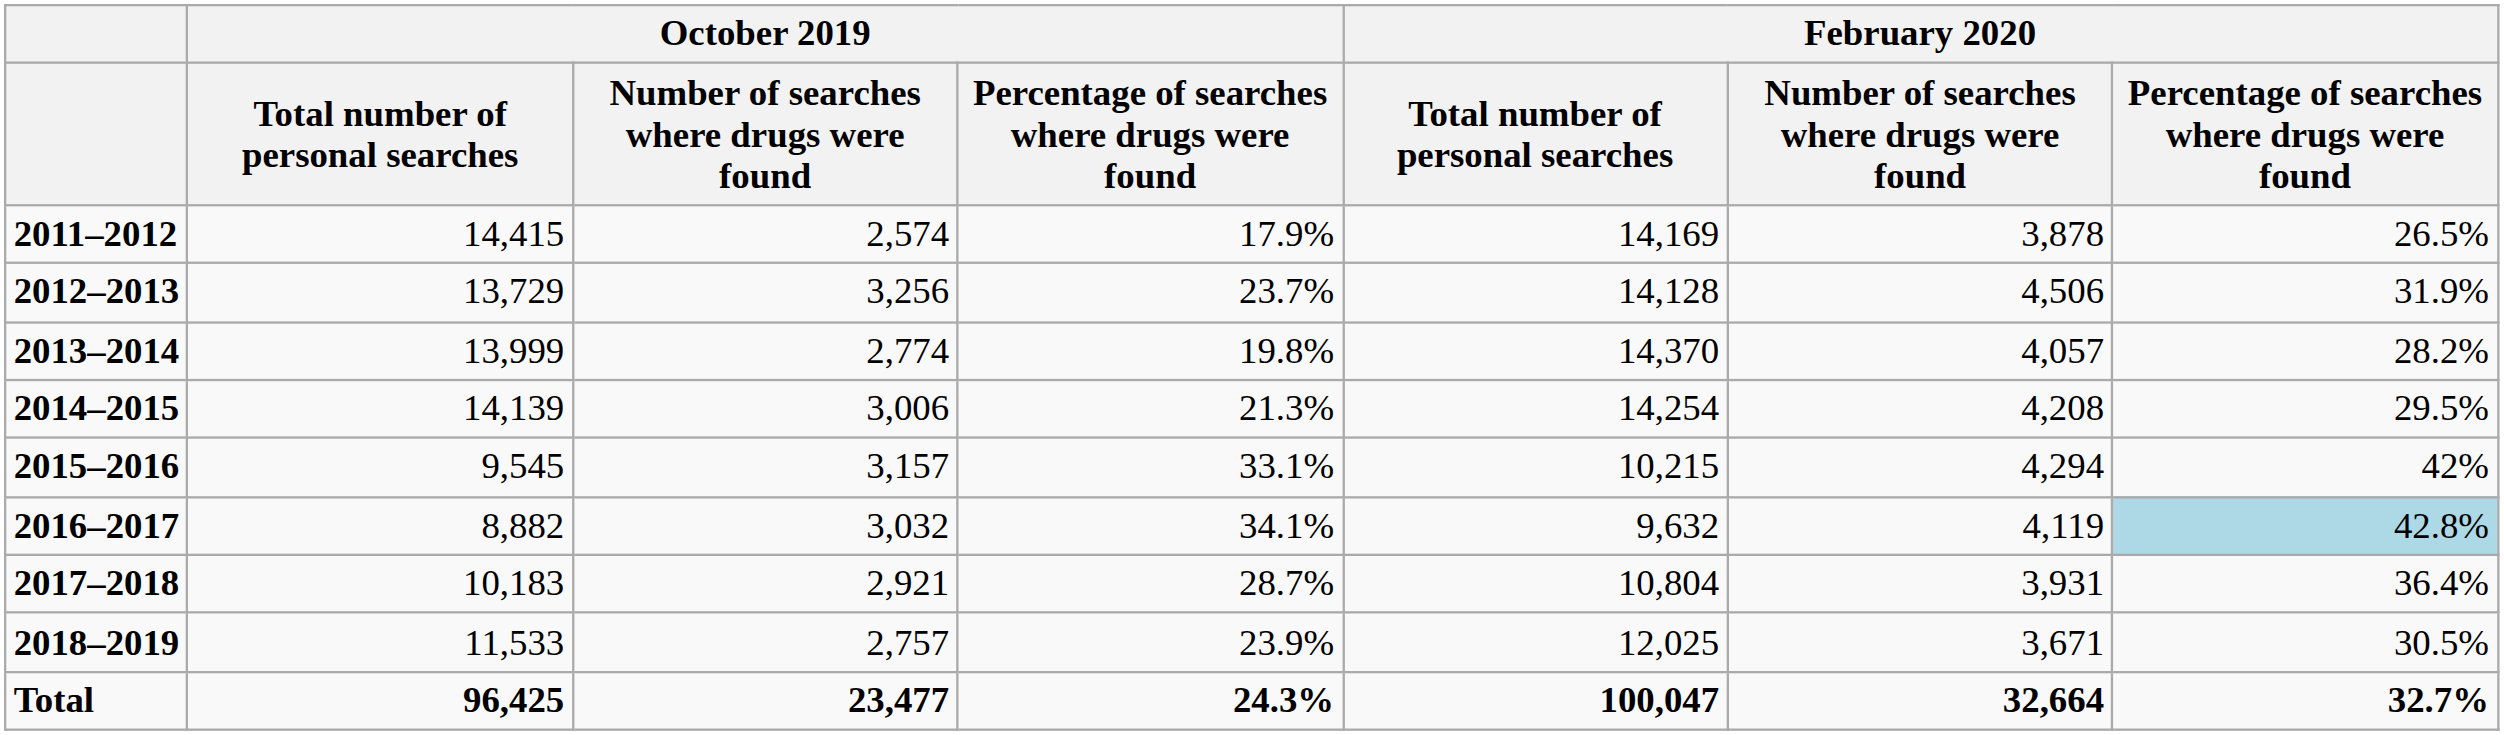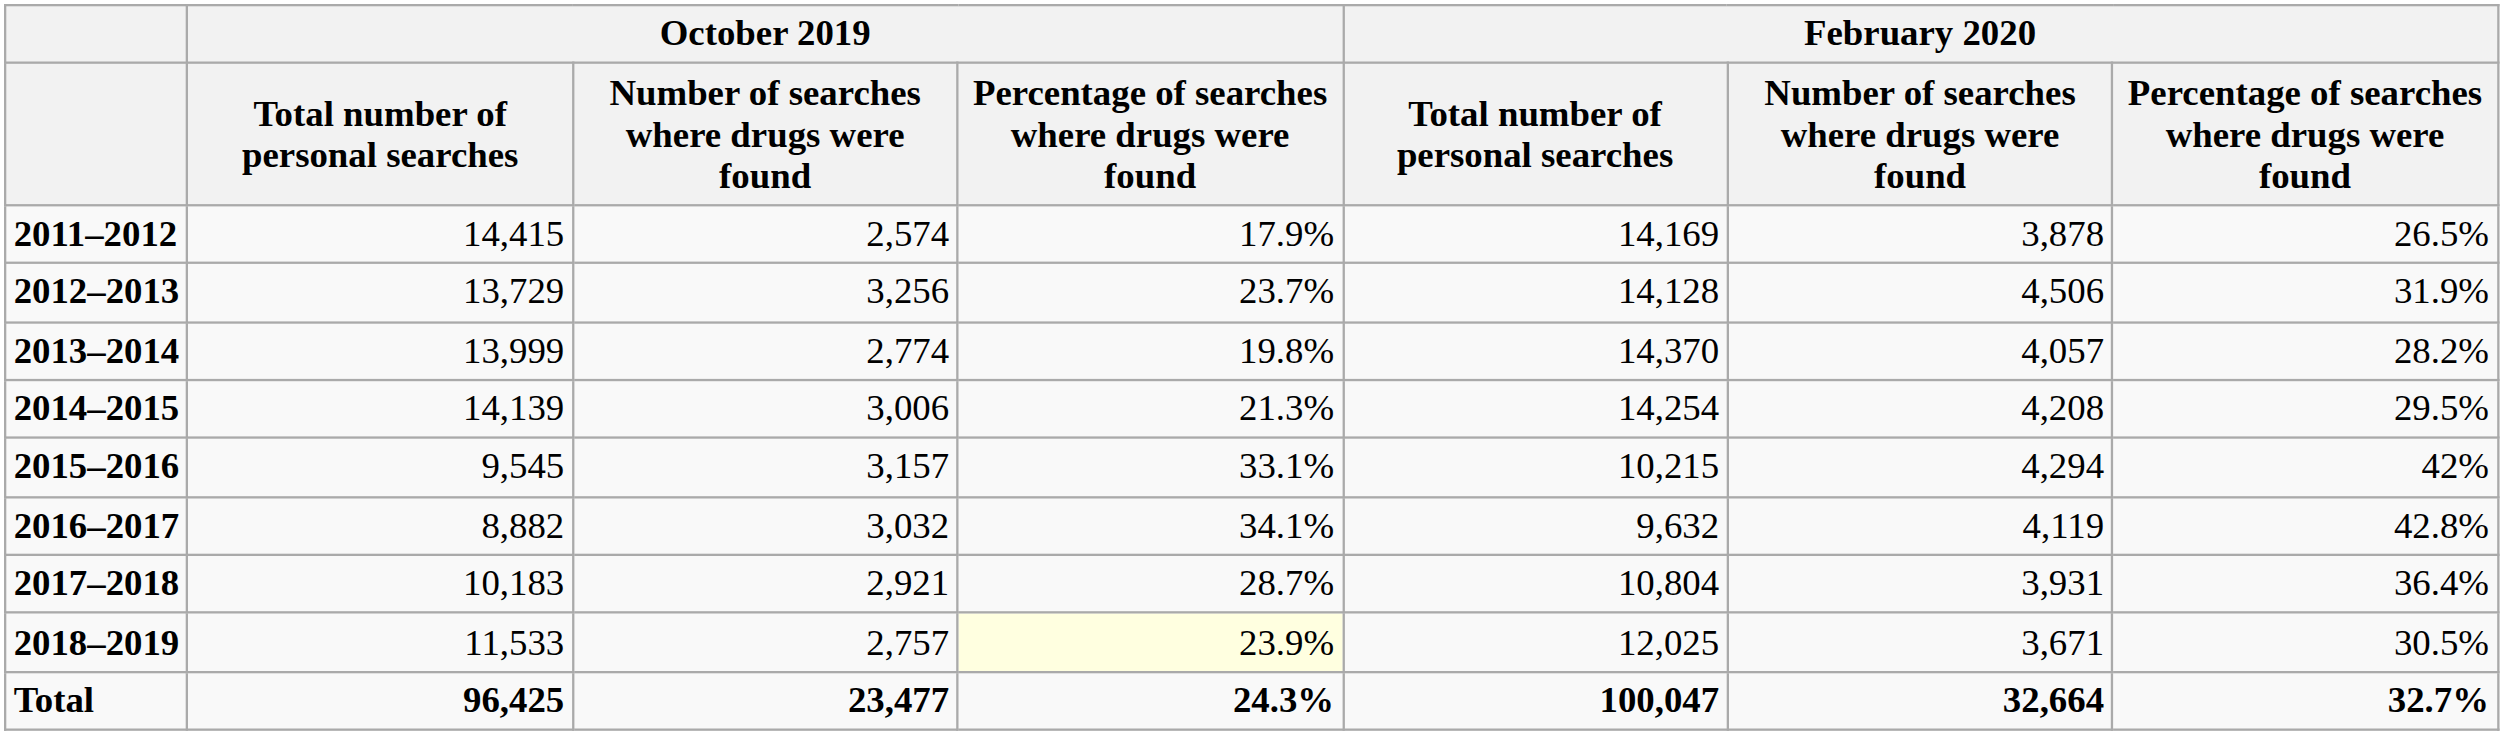(2441, 525) lightblue background -> (2441, 525) no background
(1287, 641) no background -> (1287, 641) lightyellow background
